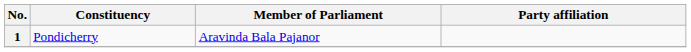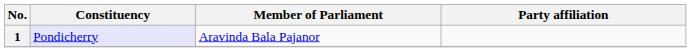(66, 36) no background -> (66, 36) lavender background
